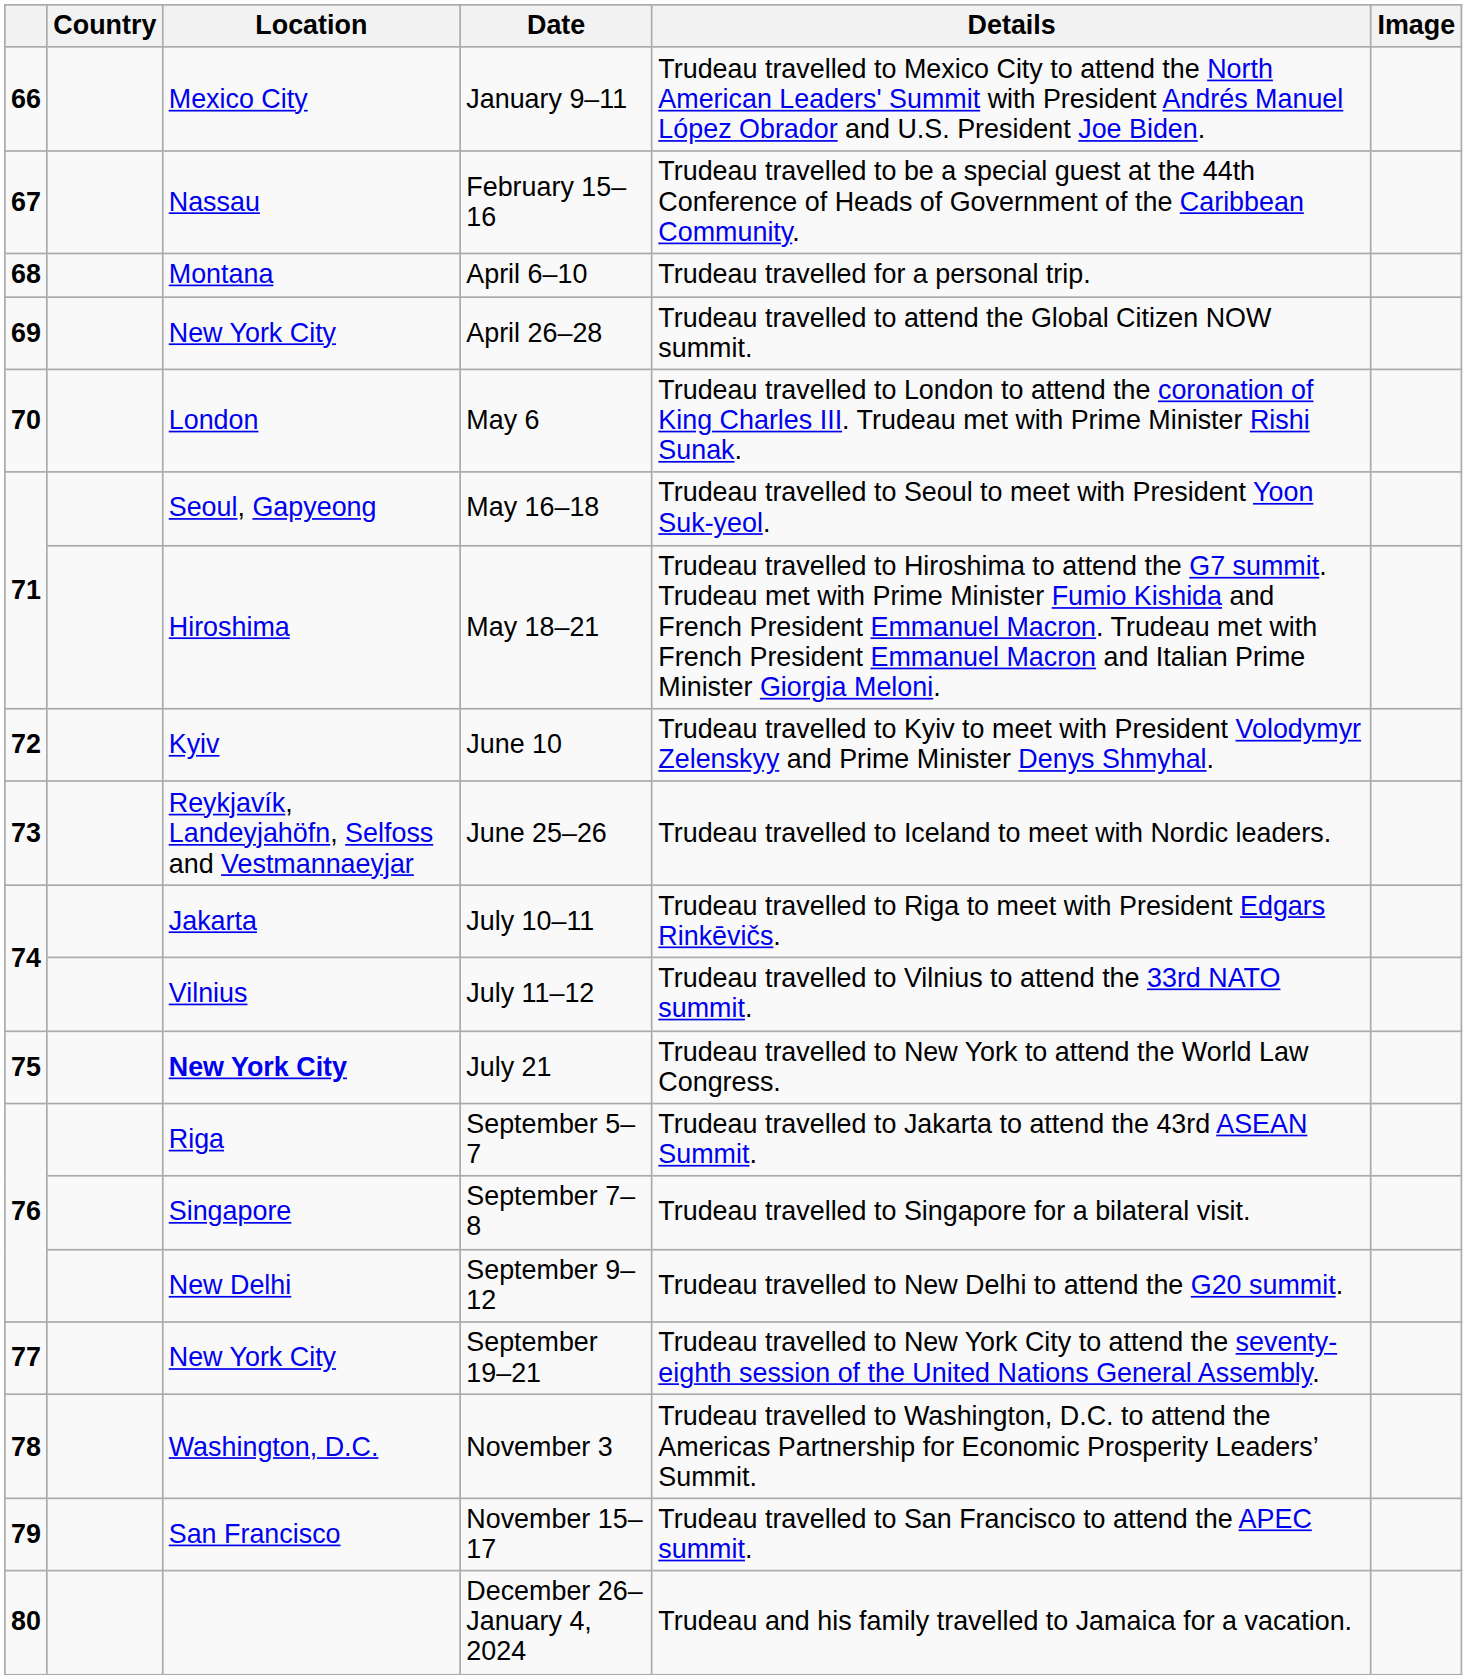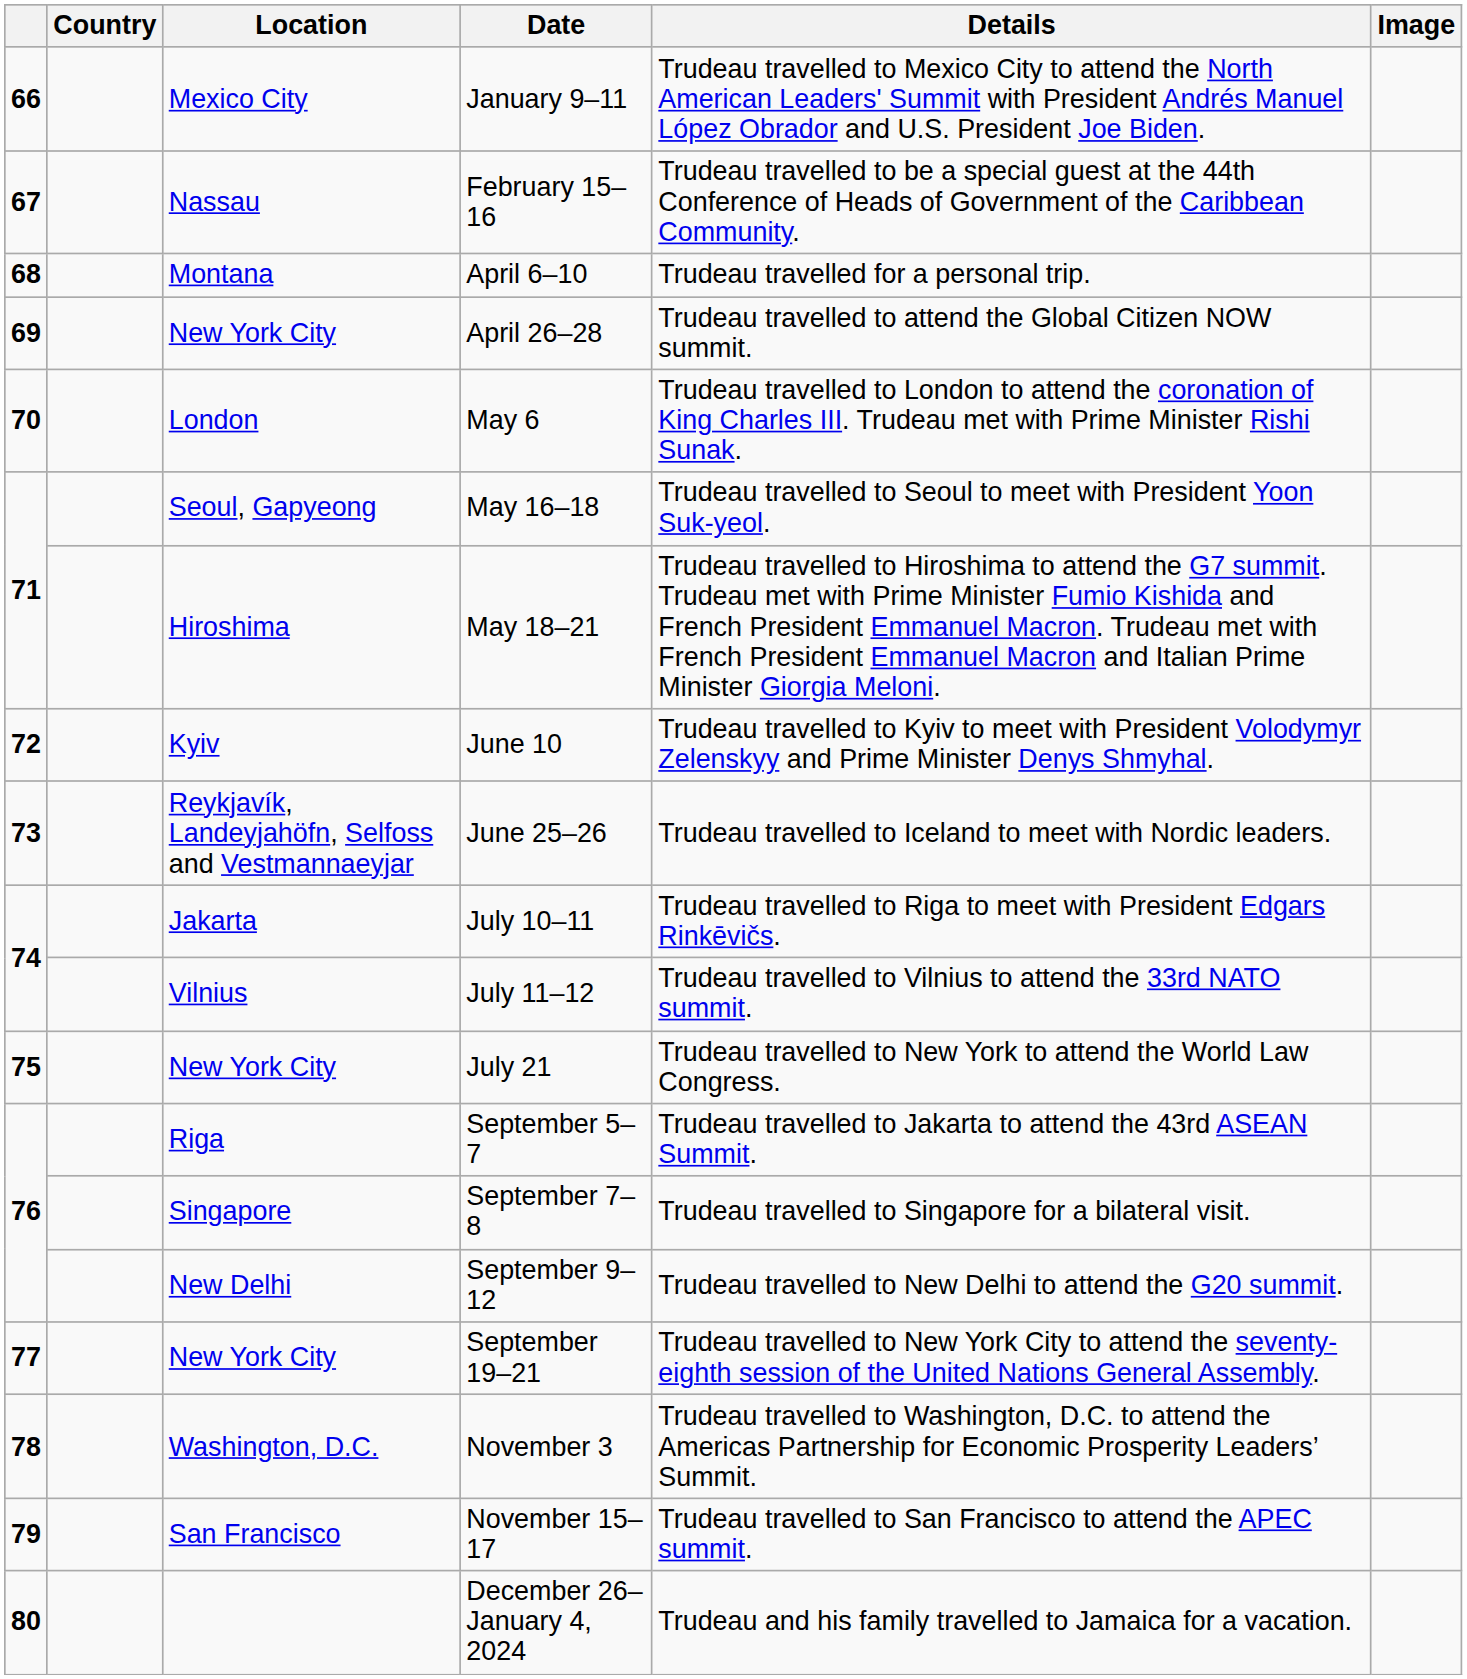(258, 1066) bold -> (252, 1066) normal
